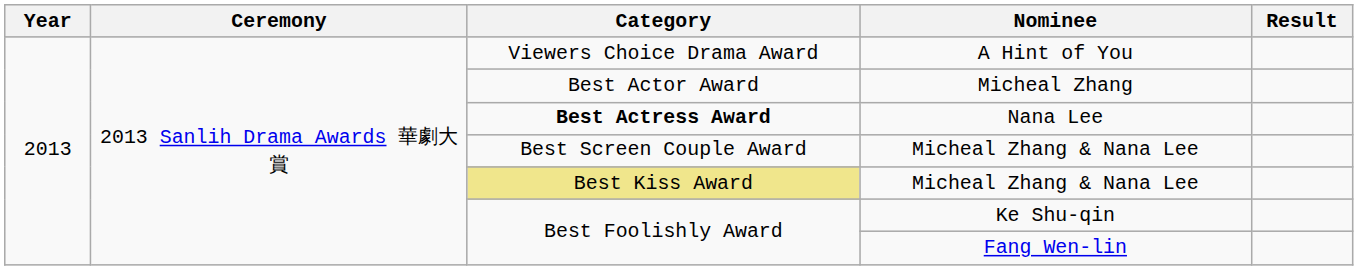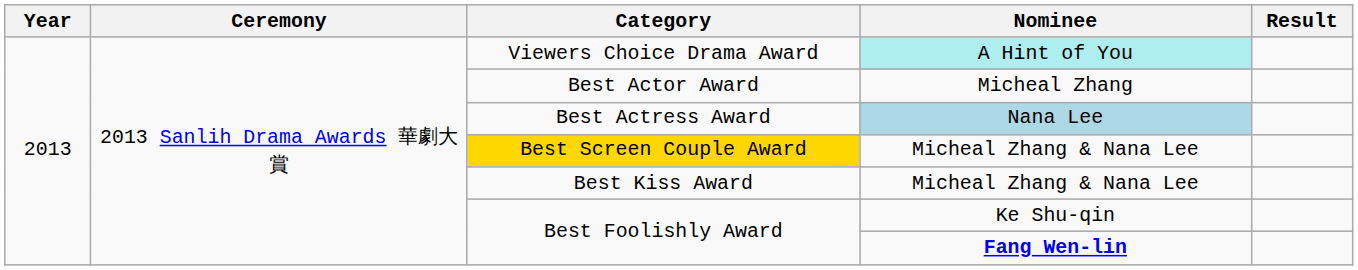(1055, 53) no background -> (1055, 53) paleturquoise background
(663, 118) bold -> (663, 118) normal
(1055, 118) no background -> (1055, 118) lightblue background
(663, 151) no background -> (663, 151) gold background
(663, 183) khaki background -> (663, 183) no background
(1055, 248) normal -> (1055, 248) bold
